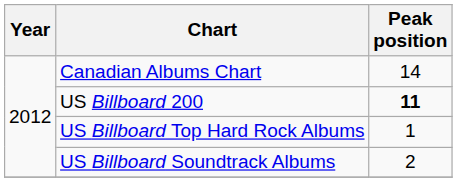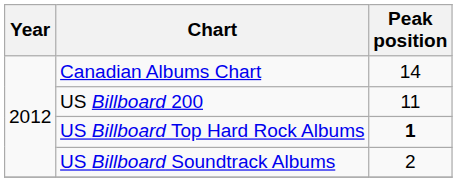(410, 101) bold -> (410, 101) normal
(410, 131) normal -> (410, 131) bold
